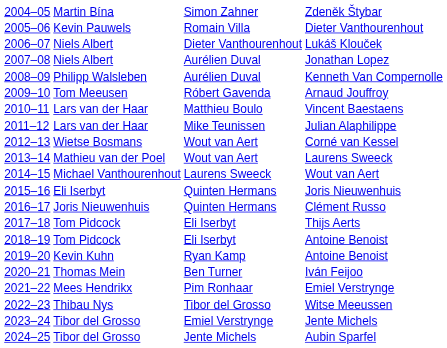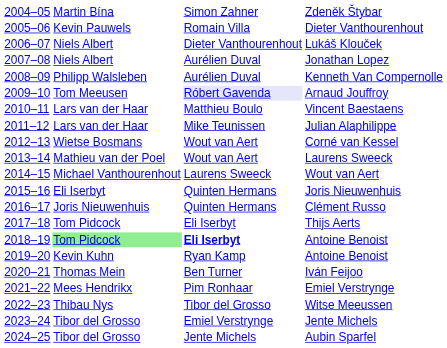(227, 93) no background -> (227, 93) lavender background
(87, 239) no background -> (87, 239) lightgreen background
(210, 239) normal -> (212, 239) bold
